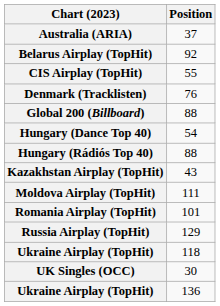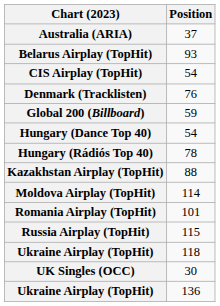(191, 53) 92 -> (191, 53) 93
(191, 73) 55 -> (191, 73) 54
(191, 113) 88 -> (191, 113) 59
(191, 152) 88 -> (191, 152) 78
(191, 172) 43 -> (191, 172) 88
(191, 192) 111 -> (191, 192) 114
(191, 232) 129 -> (191, 232) 115
